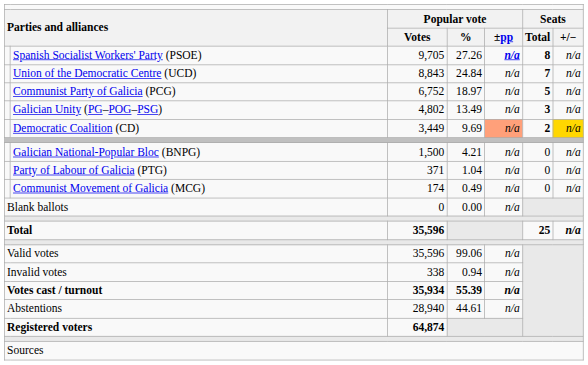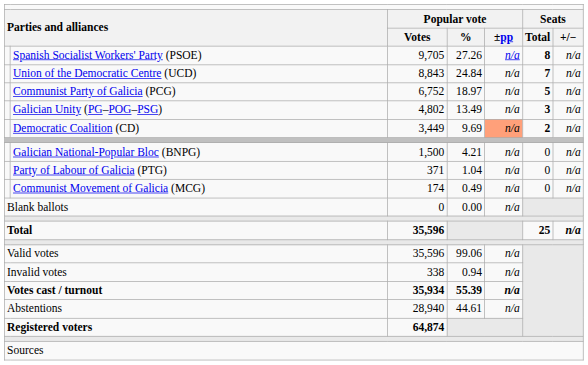(512, 55) bold -> (512, 55) normal
(573, 128) gold background -> (573, 128) no background
